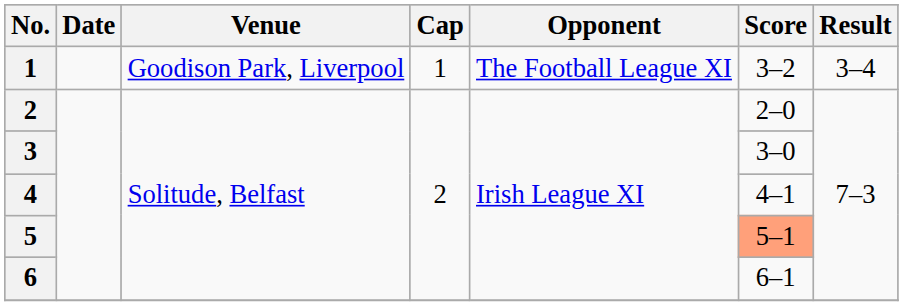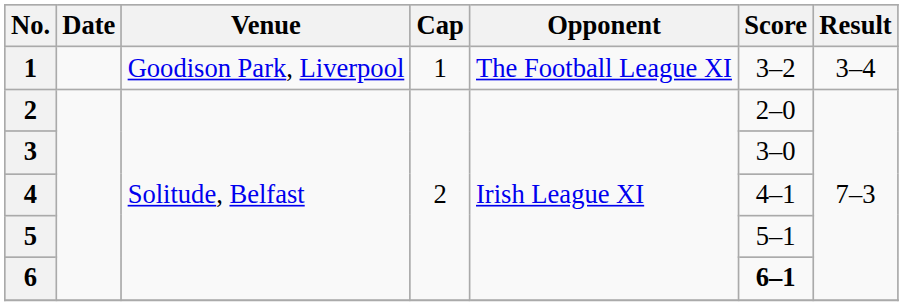(776, 236) lightsalmon background -> (776, 236) no background
(776, 278) normal -> (776, 278) bold
